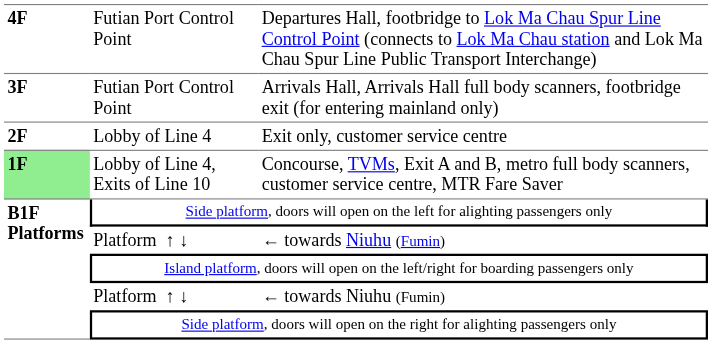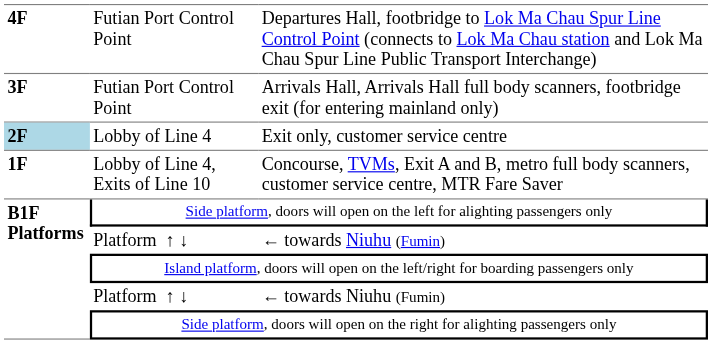(17, 136) no background -> (17, 136) lightblue background
(17, 164) lightgreen background -> (17, 164) no background
